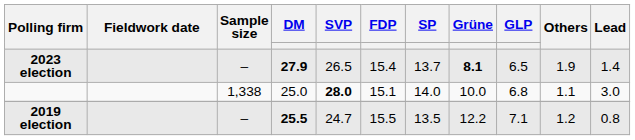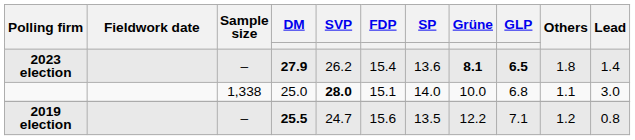(338, 66) 26.5 -> (338, 66) 26.2
(427, 66) 13.7 -> (427, 66) 13.6
(518, 66) normal -> (518, 66) bold
(566, 66) 1.9 -> (566, 66) 1.8
(383, 119) 15.5 -> (383, 119) 15.6
